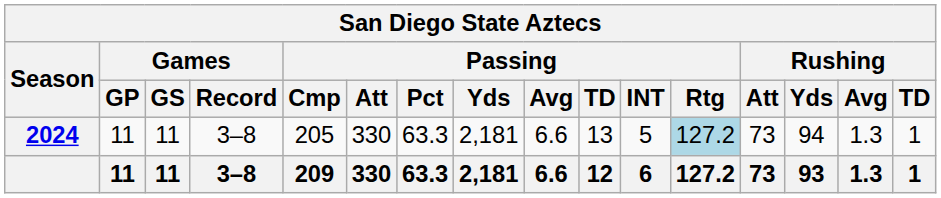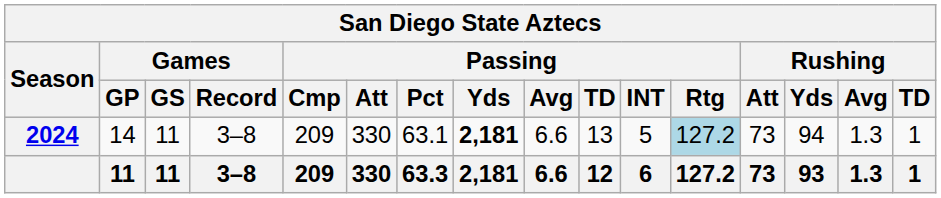(122, 135) 11 -> (122, 135) 14
(314, 135) 205 -> (314, 135) 209
(425, 135) 63.3 -> (425, 135) 63.1
(489, 135) normal -> (489, 135) bold
